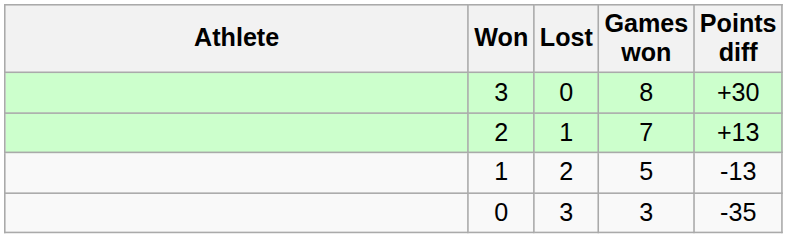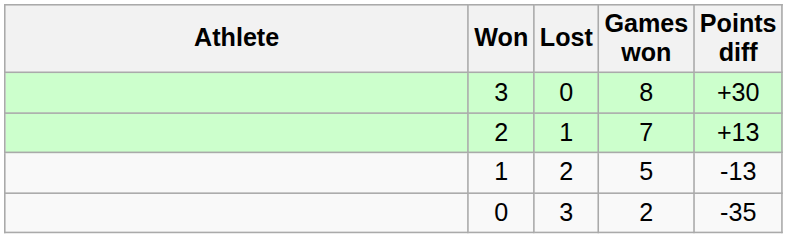(646, 212) 3 -> (646, 212) 2
